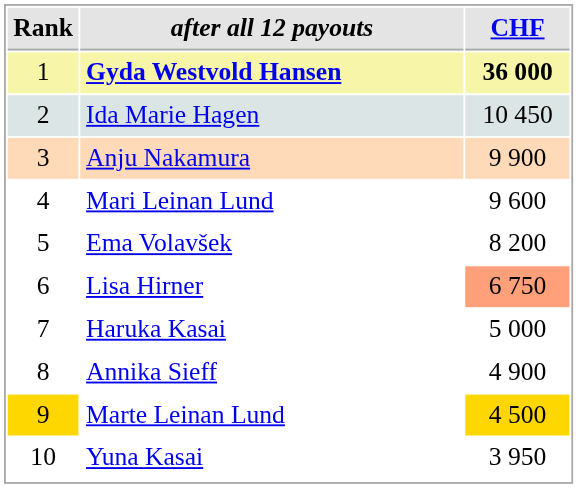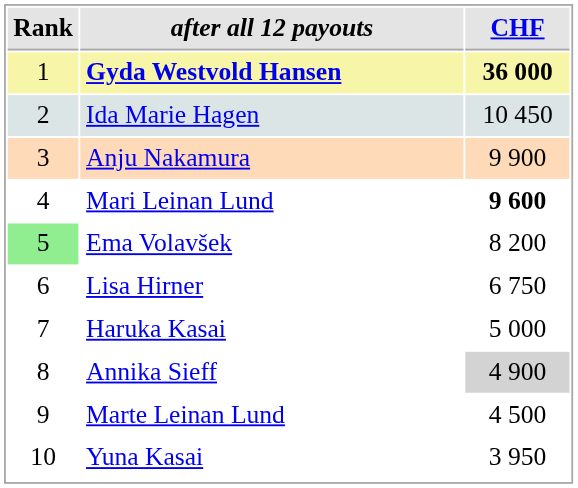(518, 200) normal -> (518, 200) bold
(43, 243) no background -> (43, 243) lightgreen background
(518, 286) lightsalmon background -> (518, 286) no background
(518, 371) no background -> (518, 371) lightgrey background
(43, 414) gold background -> (43, 414) no background
(518, 414) gold background -> (518, 414) no background
